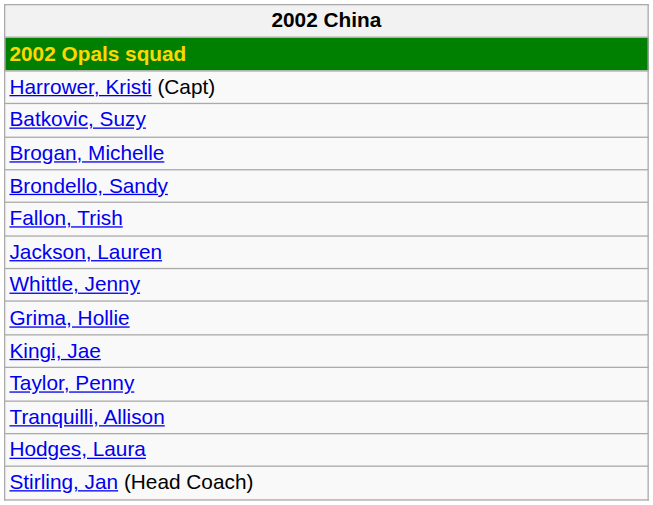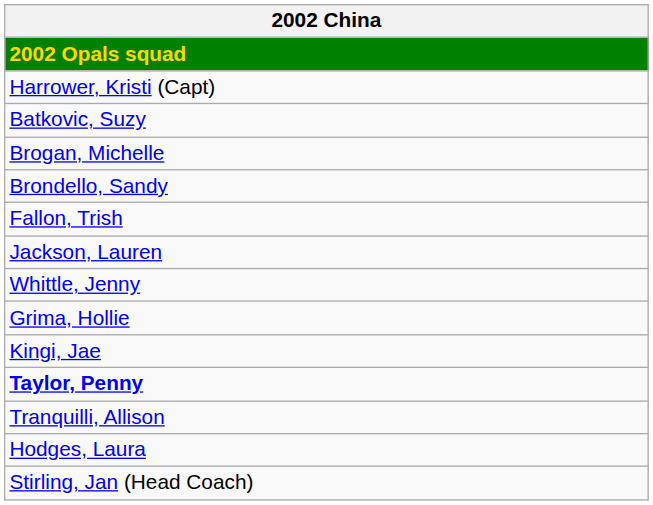(72, 383) normal -> (76, 383) bold
